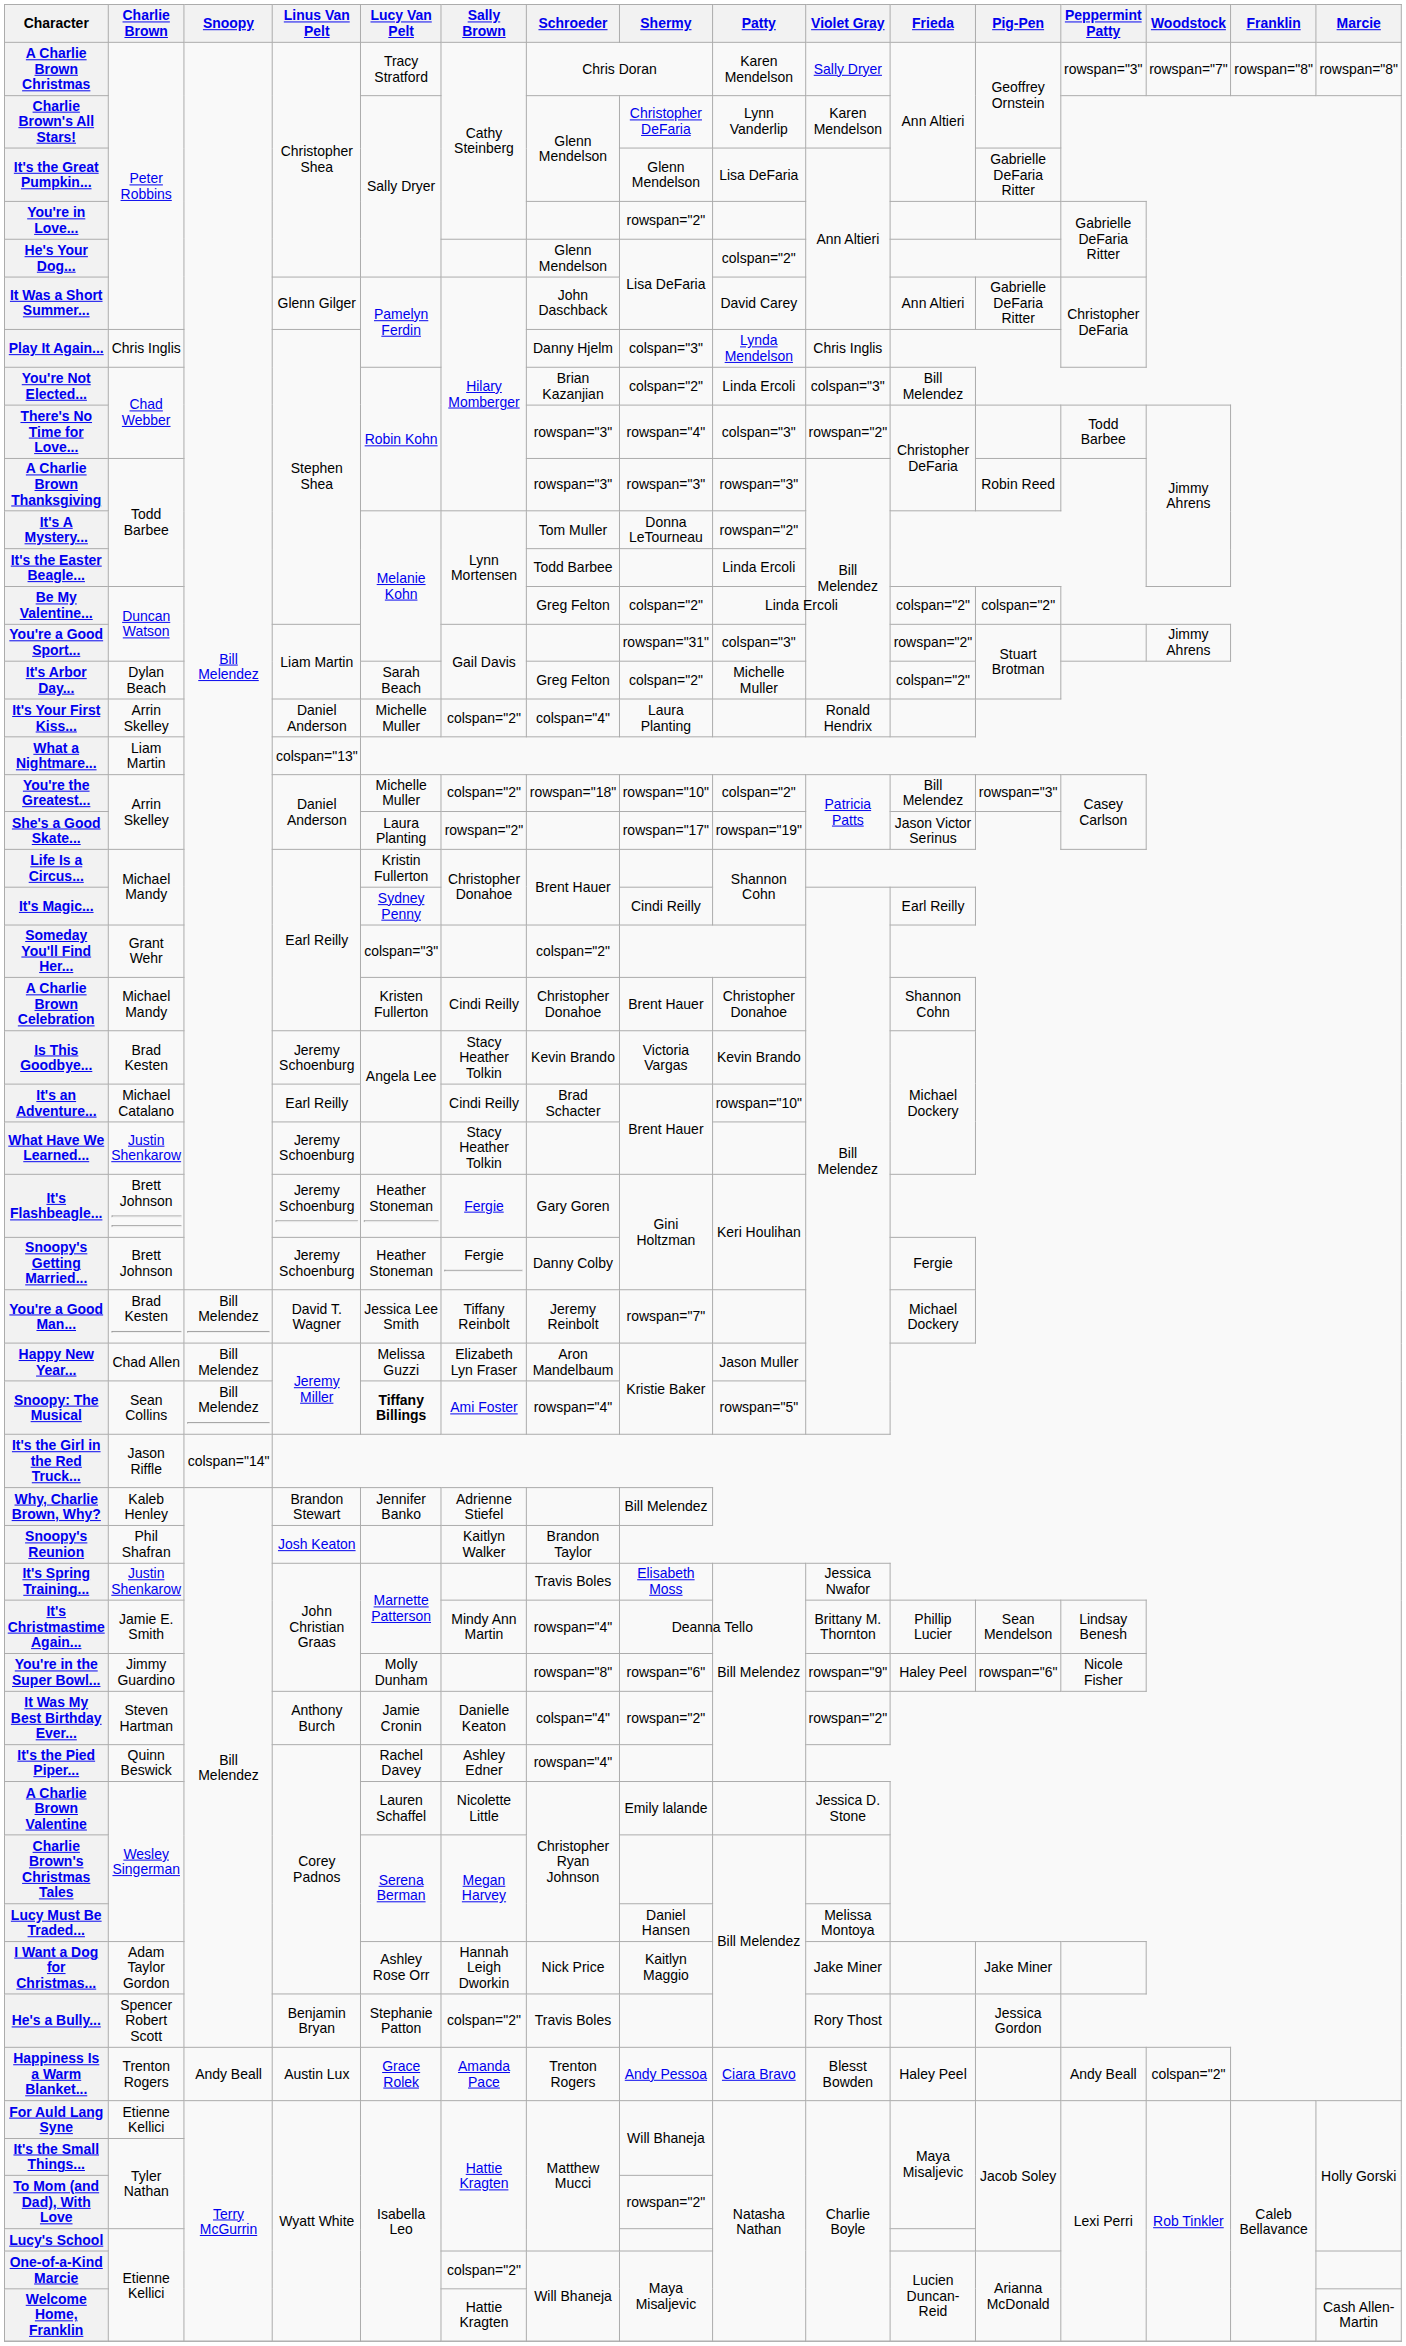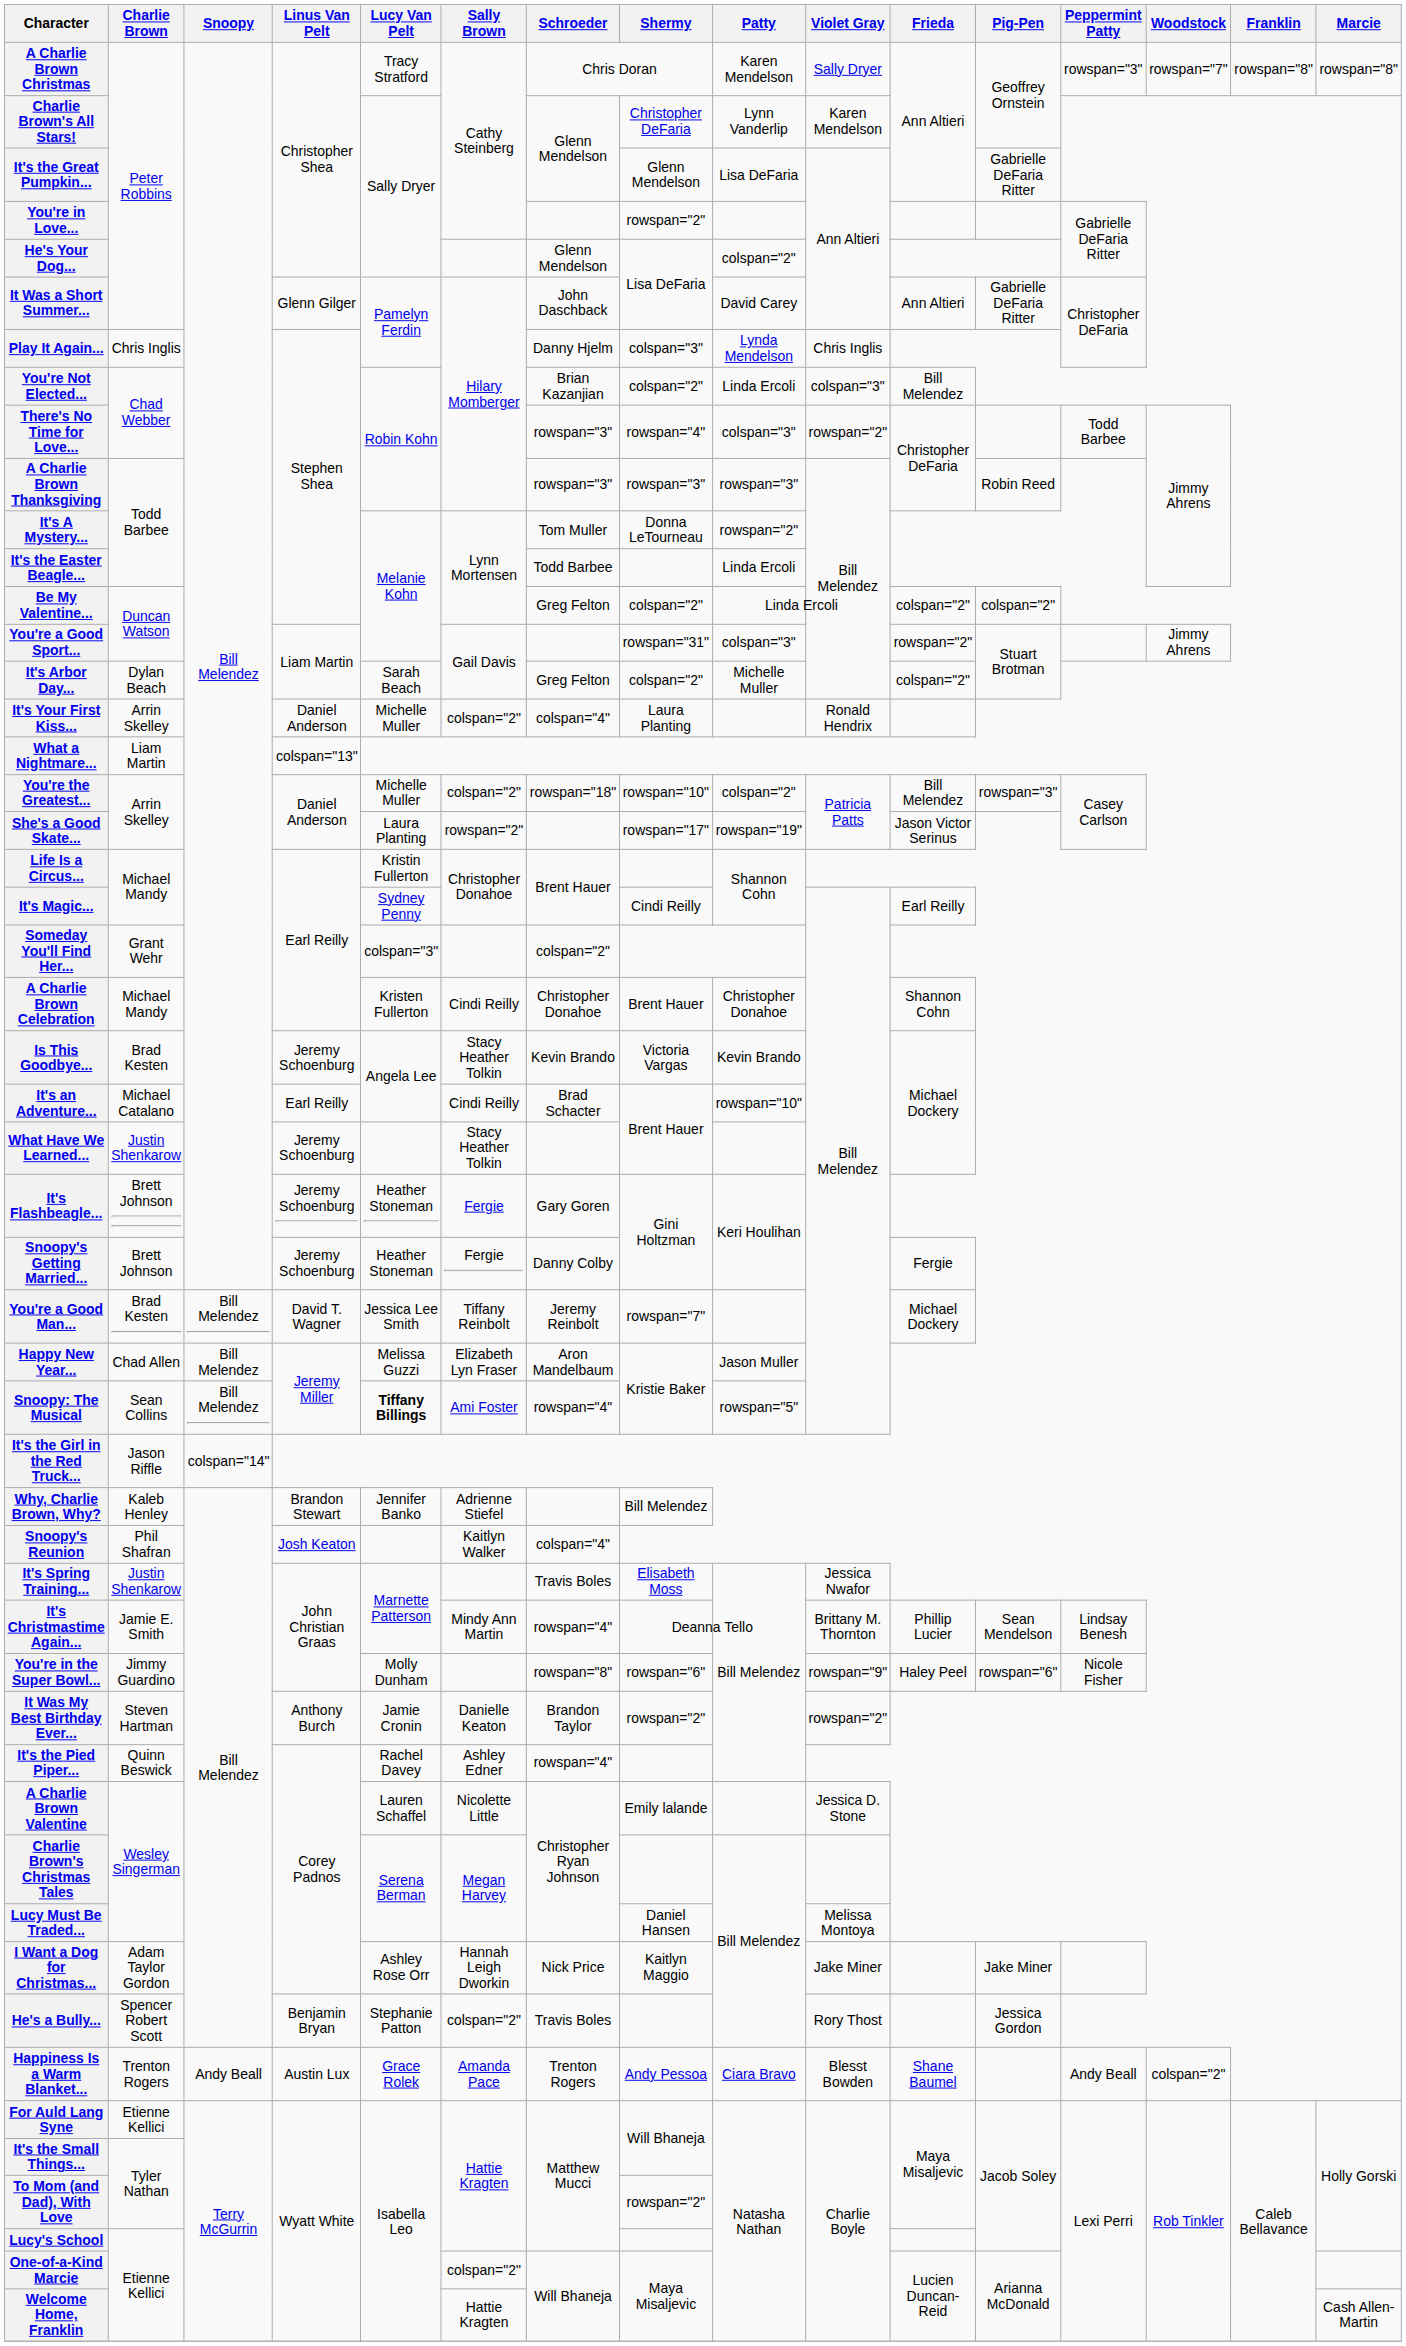(573, 1544) Brandon Taylor -> (573, 1544) colspan="4"
(573, 1718) colspan="4" -> (573, 1718) Brandon Taylor
(933, 2074) Haley Peel -> (933, 2074) Shane Baumel
